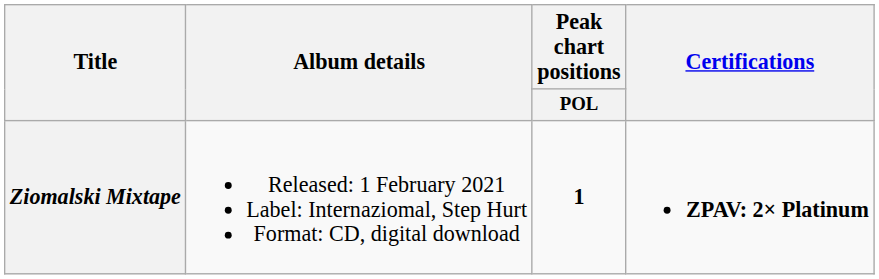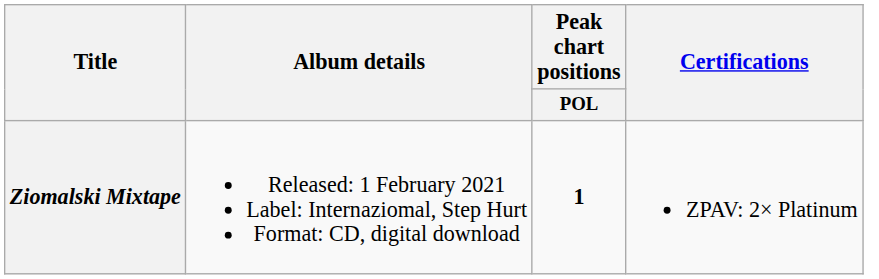(750, 210) bold -> (744, 210) normal
